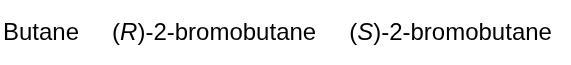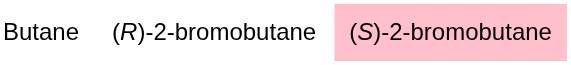(451, 32) no background -> (451, 32) pink background
